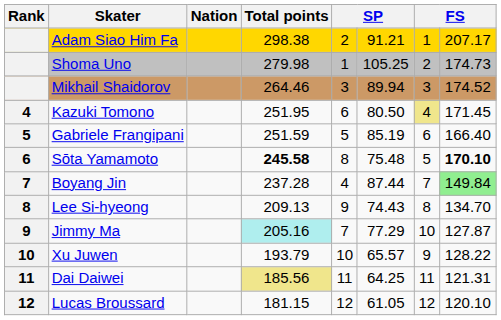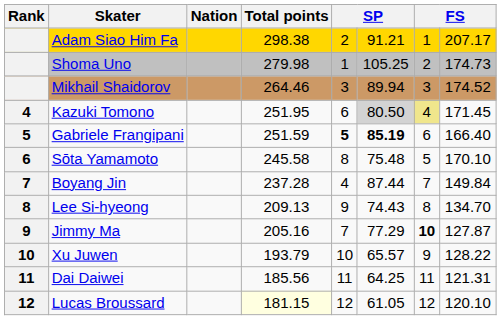(386, 111) no background -> (386, 111) lightgrey background
(345, 135) normal -> (345, 135) bold
(386, 135) normal -> (386, 135) bold
(286, 159) bold -> (286, 159) normal
(468, 159) bold -> (468, 159) normal
(468, 183) lightgreen background -> (468, 183) no background
(286, 231) paleturquoise background -> (286, 231) no background
(427, 231) normal -> (427, 231) bold
(286, 278) khaki background -> (286, 278) no background
(286, 302) no background -> (286, 302) lightyellow background
